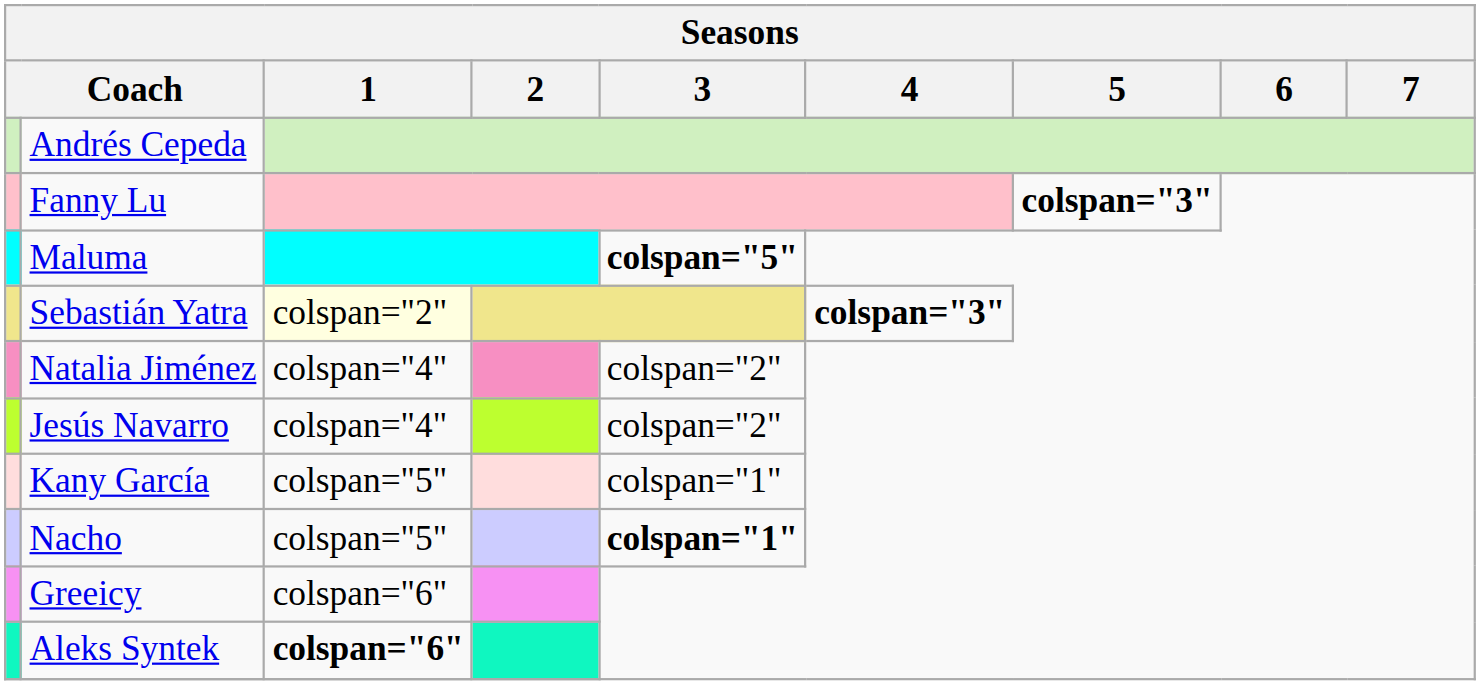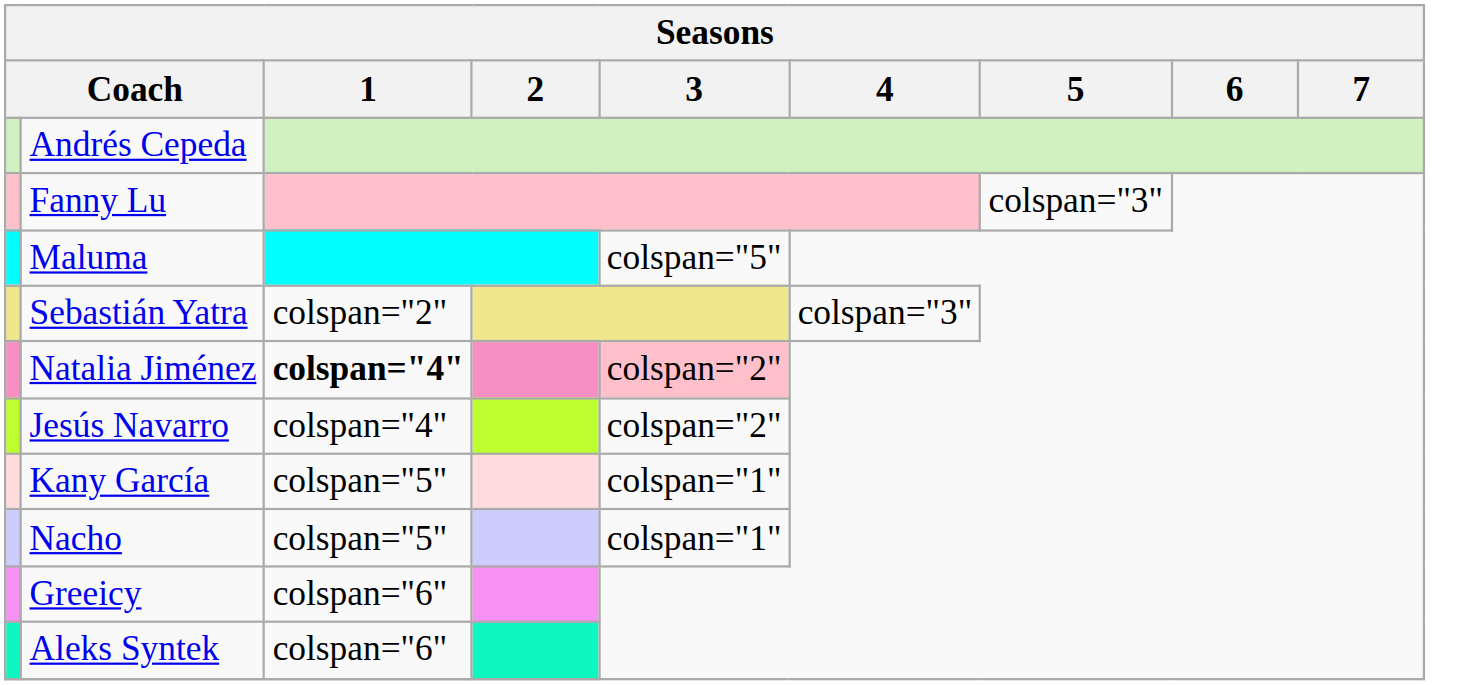(1117, 200) bold -> (1076, 200) normal
(702, 256) bold -> (694, 256) normal
(360, 312) lightyellow background -> (360, 312) no background
(910, 312) bold -> (885, 312) normal
(360, 369) normal -> (368, 369) bold
(694, 369) no background -> (694, 369) pink background
(702, 537) bold -> (694, 537) normal
(368, 649) bold -> (360, 649) normal
